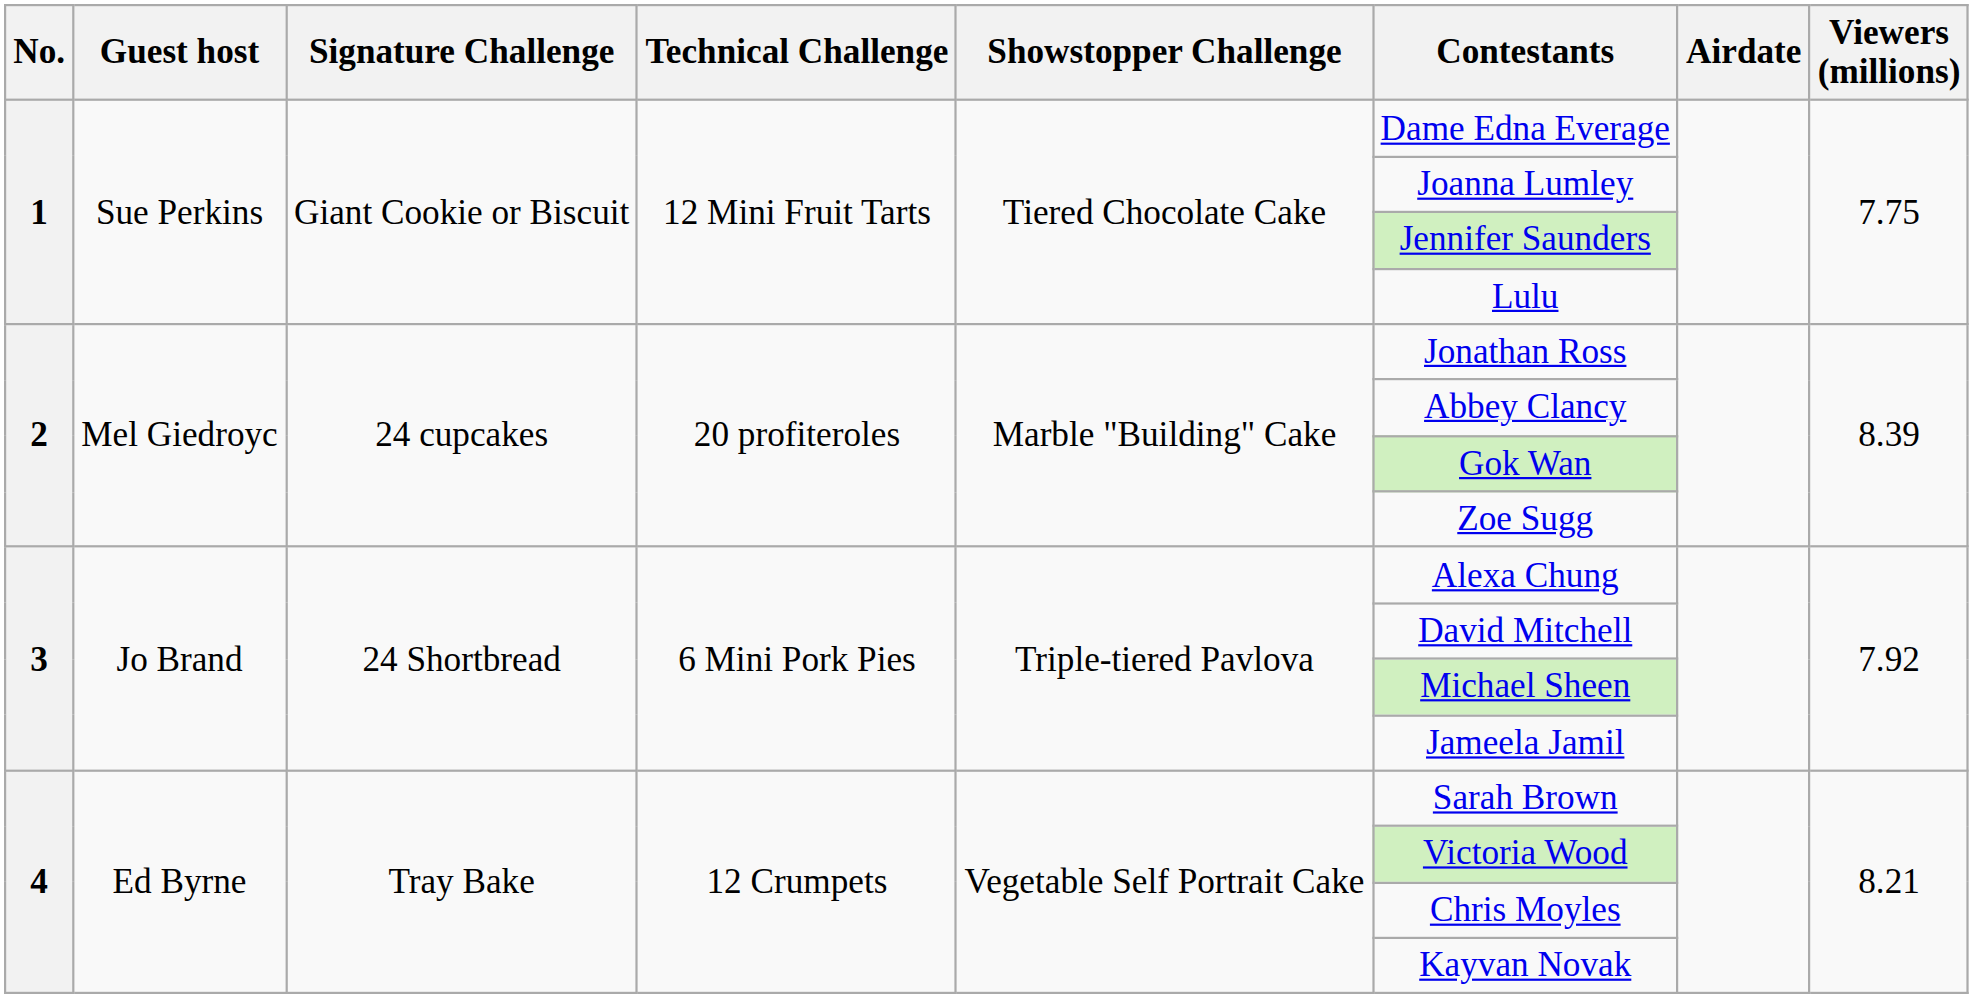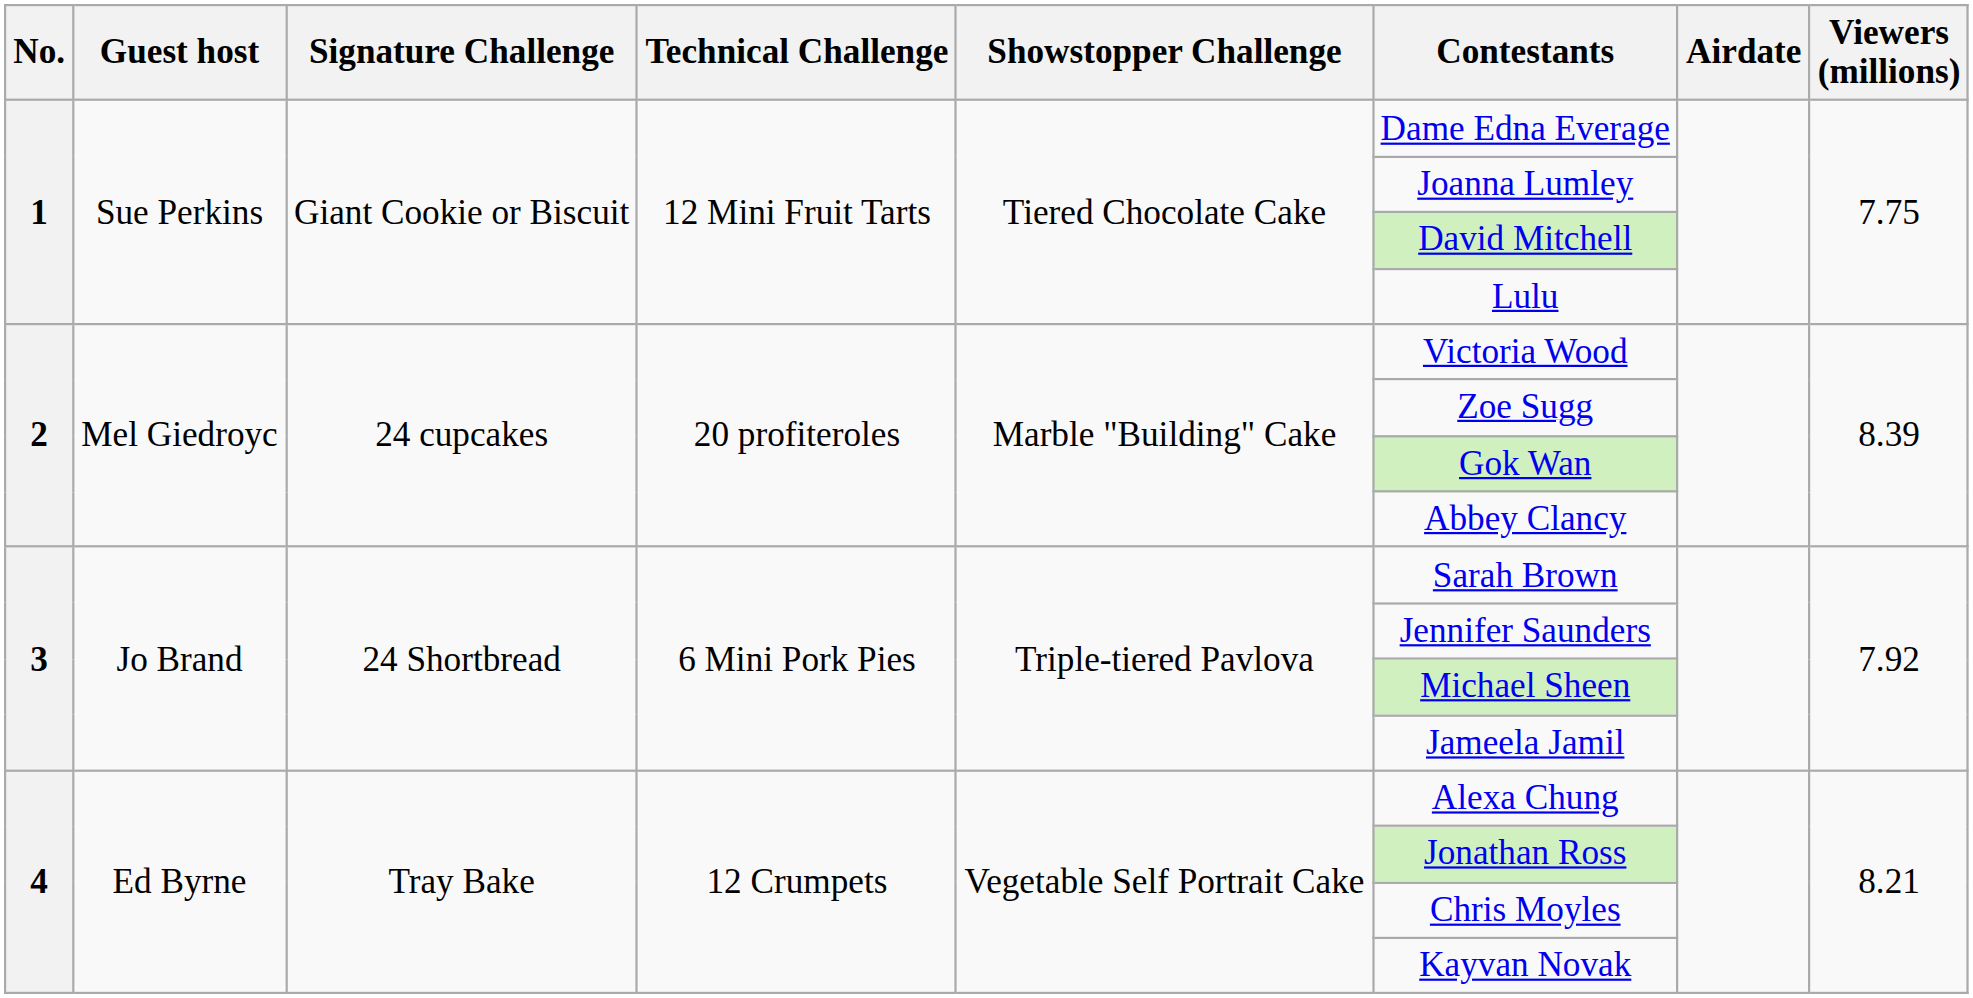(1525, 239) Jennifer Saunders -> (1525, 239) David Mitchell
(1525, 351) Jonathan Ross -> (1525, 351) Victoria Wood
(1525, 406) Abbey Clancy -> (1525, 406) Zoe Sugg
(1525, 518) Zoe Sugg -> (1525, 518) Abbey Clancy
(1525, 574) Alexa Chung -> (1525, 574) Sarah Brown
(1525, 630) David Mitchell -> (1525, 630) Jennifer Saunders
(1525, 797) Sarah Brown -> (1525, 797) Alexa Chung
(1525, 853) Victoria Wood -> (1525, 853) Jonathan Ross
